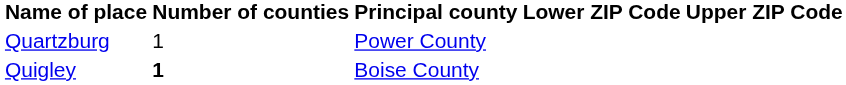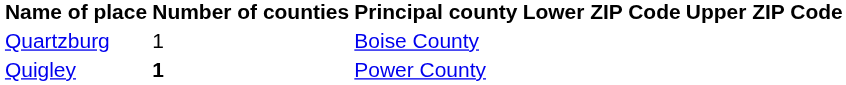(420, 41) Power County -> (417, 41) Boise County
(417, 70) Boise County -> (420, 70) Power County
